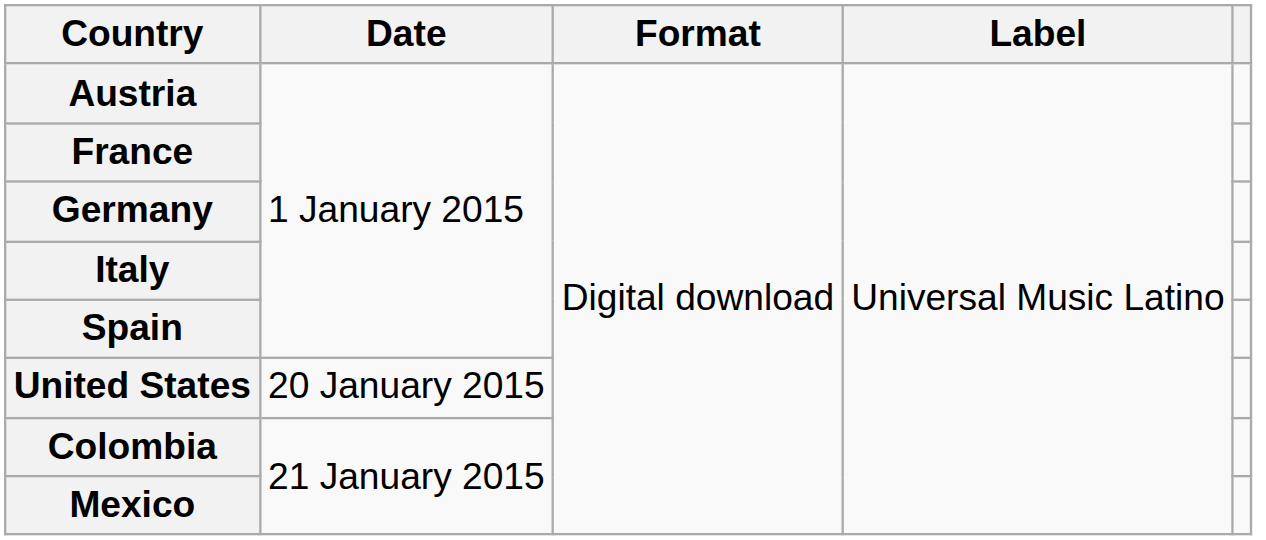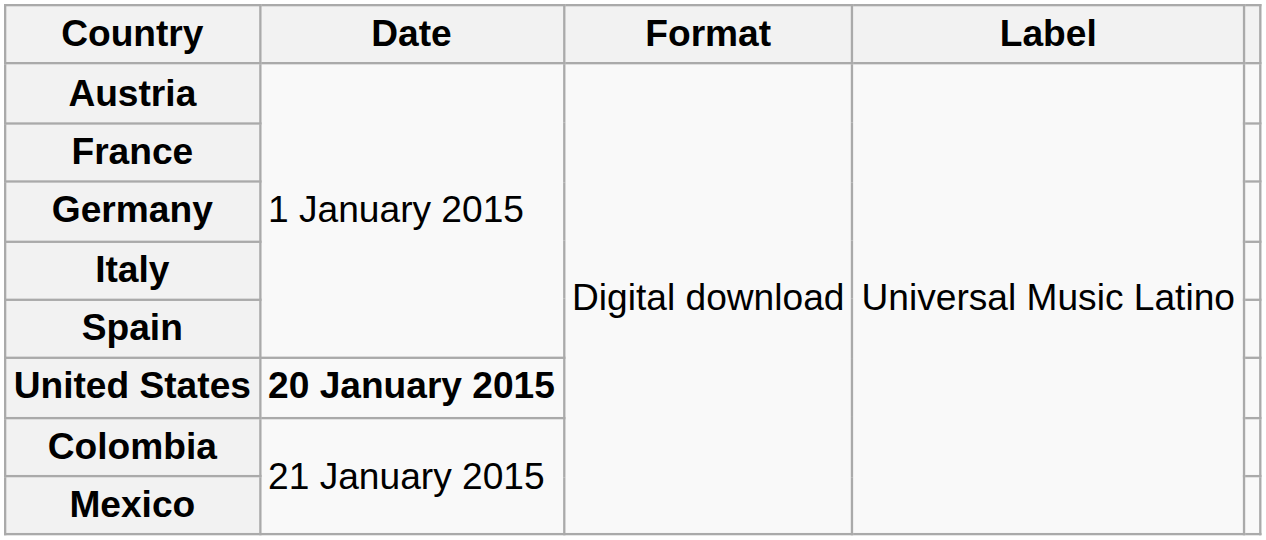(406, 387) normal -> (411, 387) bold
